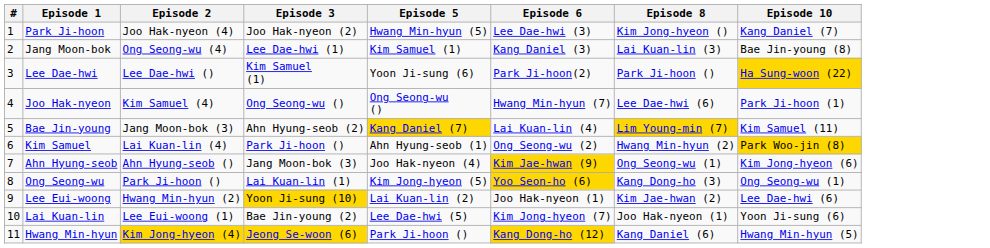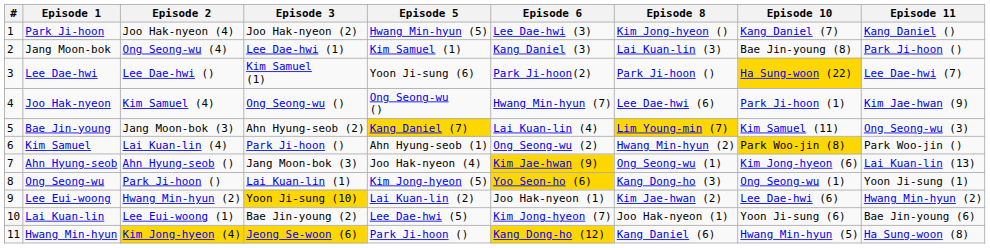+ column: (923, 13)
